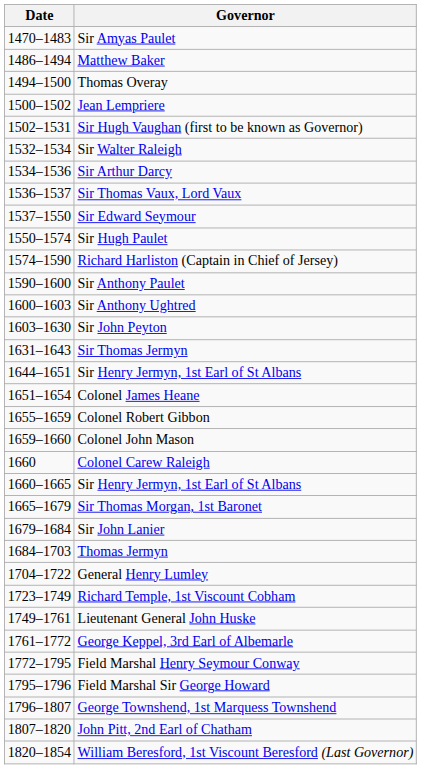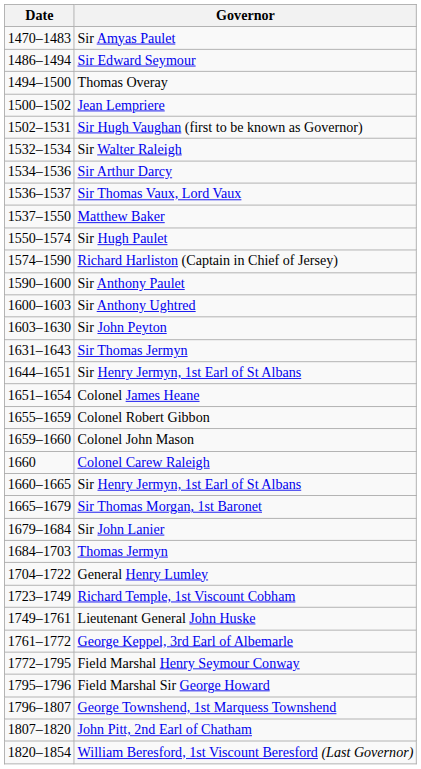(121, 60) Matthew Baker -> (137, 60) Sir Edward Seymour
(137, 216) Sir Edward Seymour -> (121, 216) Matthew Baker
